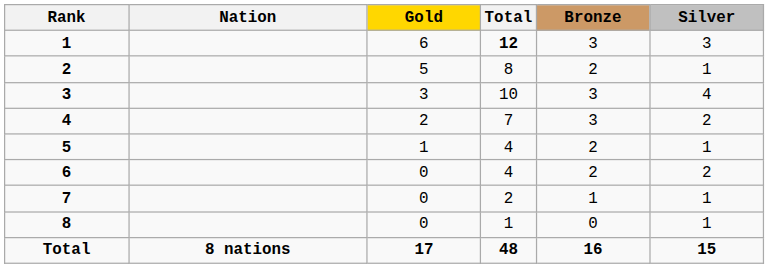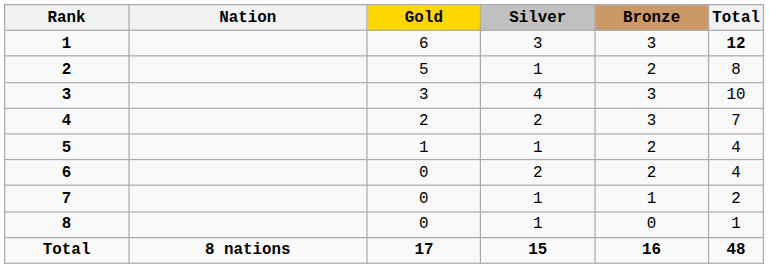columns swapped: (707, 18) <-> (508, 18)
